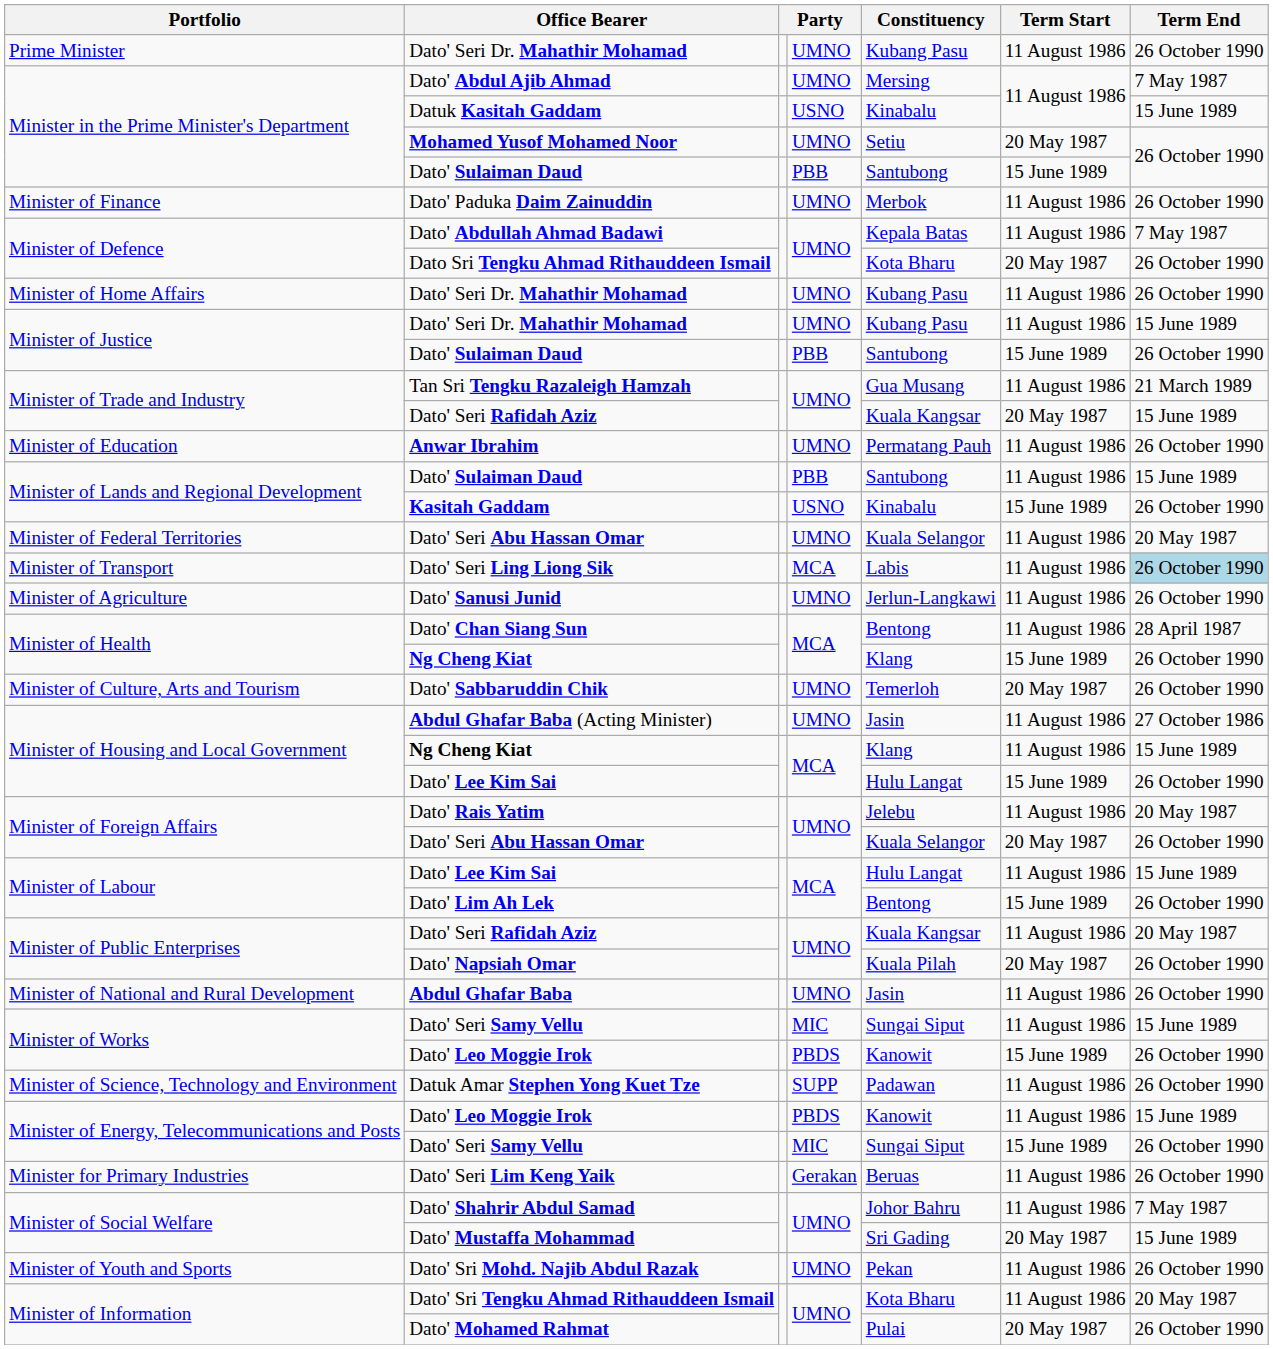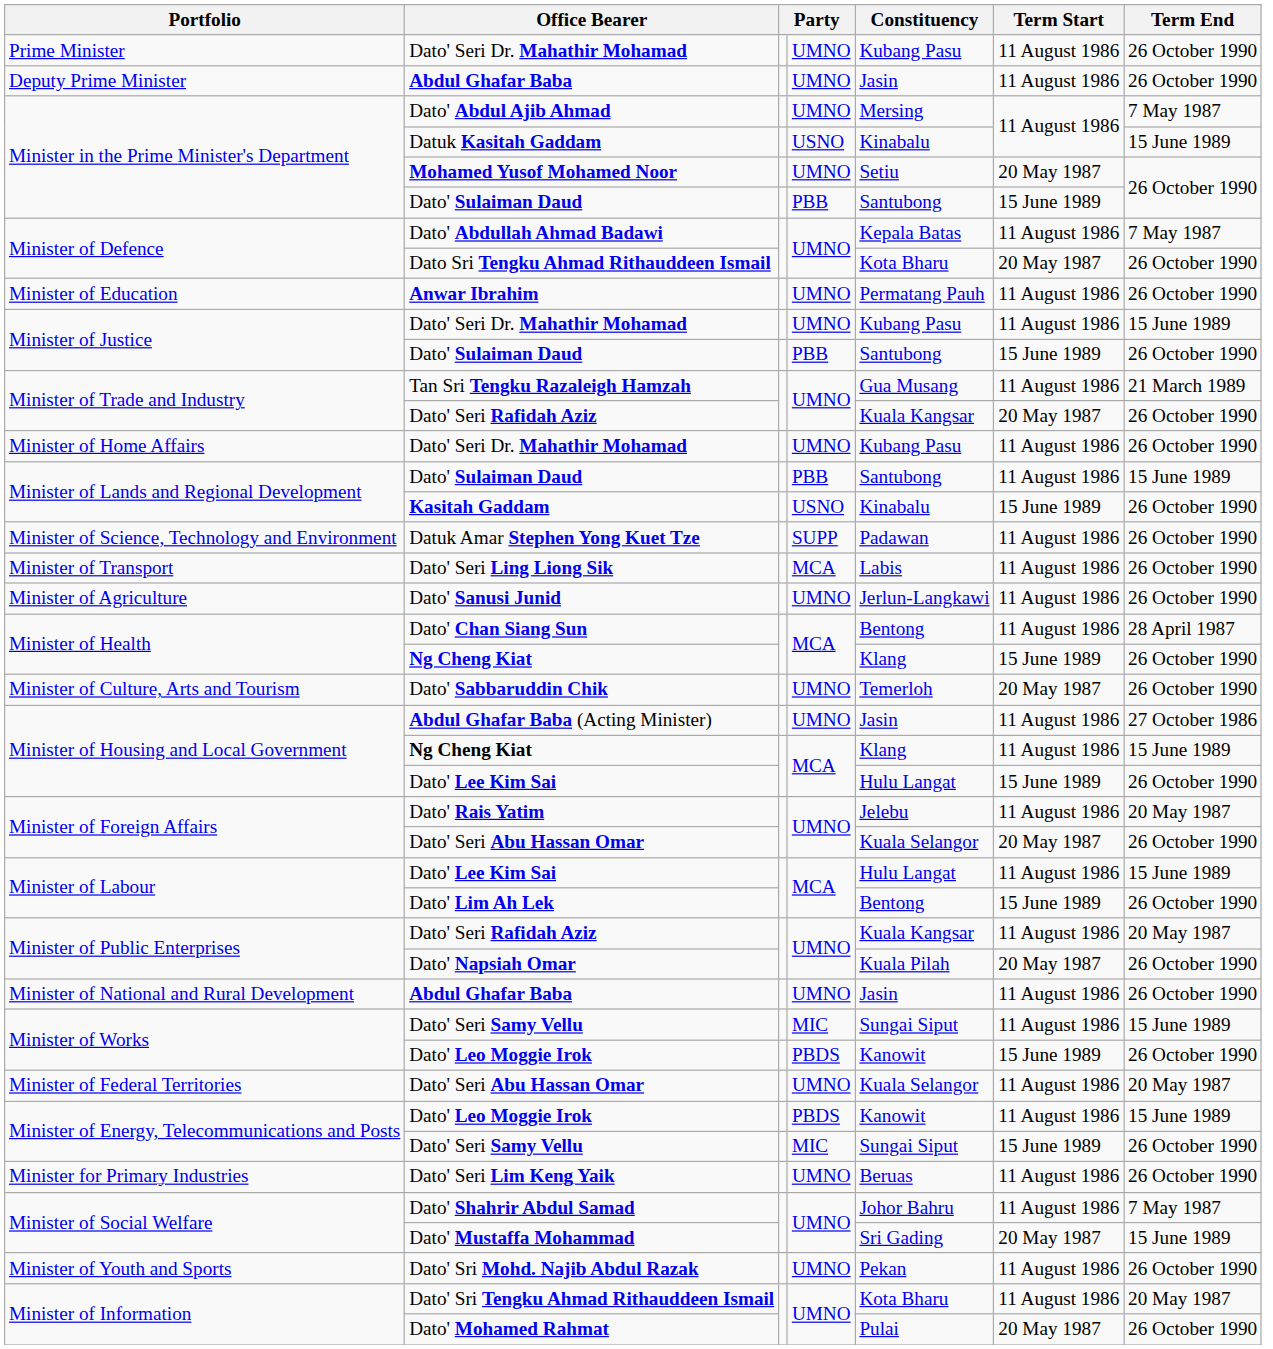+ row: (98, 80)
- row: (85, 202)
rows swapped: (107, 293) <-> (93, 446)
(1186, 415) 15 June 1989 -> (1193, 415) 26 October 1990
rows swapped: (125, 537) <-> (203, 1085)
(1199, 567) lightblue background -> (1193, 567) no background
(824, 1176) Gerakan -> (821, 1176) UMNO
